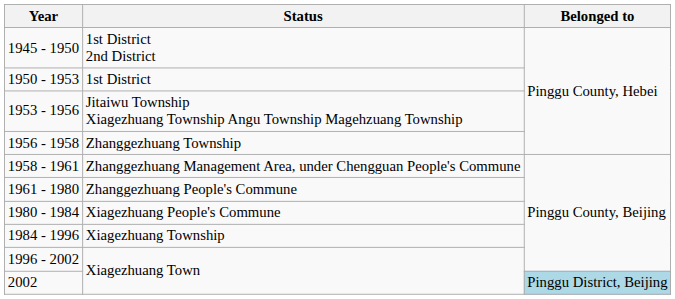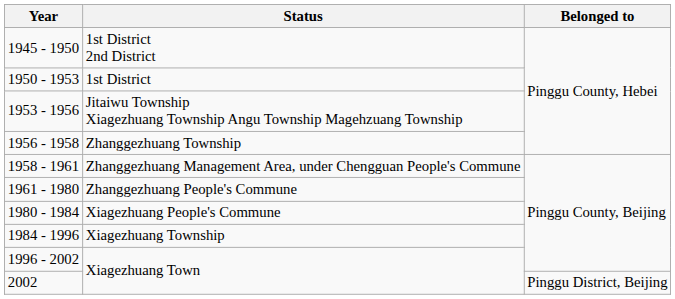(597, 282) lightblue background -> (597, 282) no background
